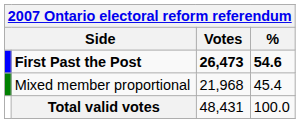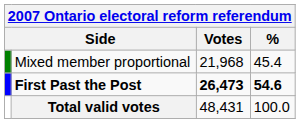rows swapped: (78, 62) <-> (102, 85)
